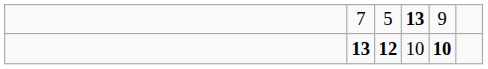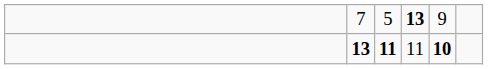(388, 48) 12 -> (388, 48) 11
(415, 48) 10 -> (415, 48) 11
